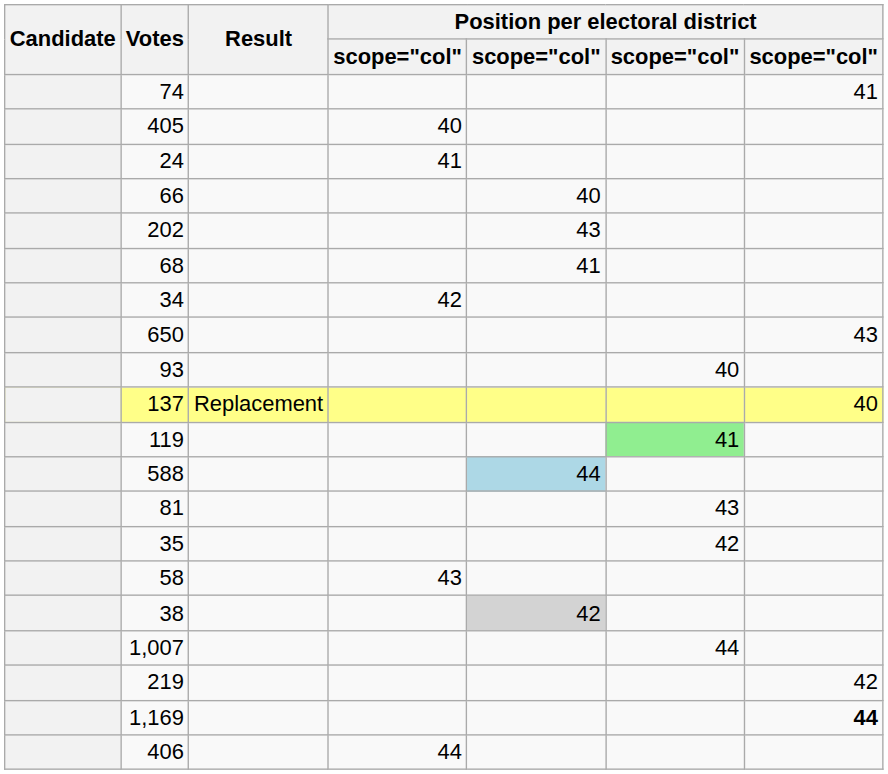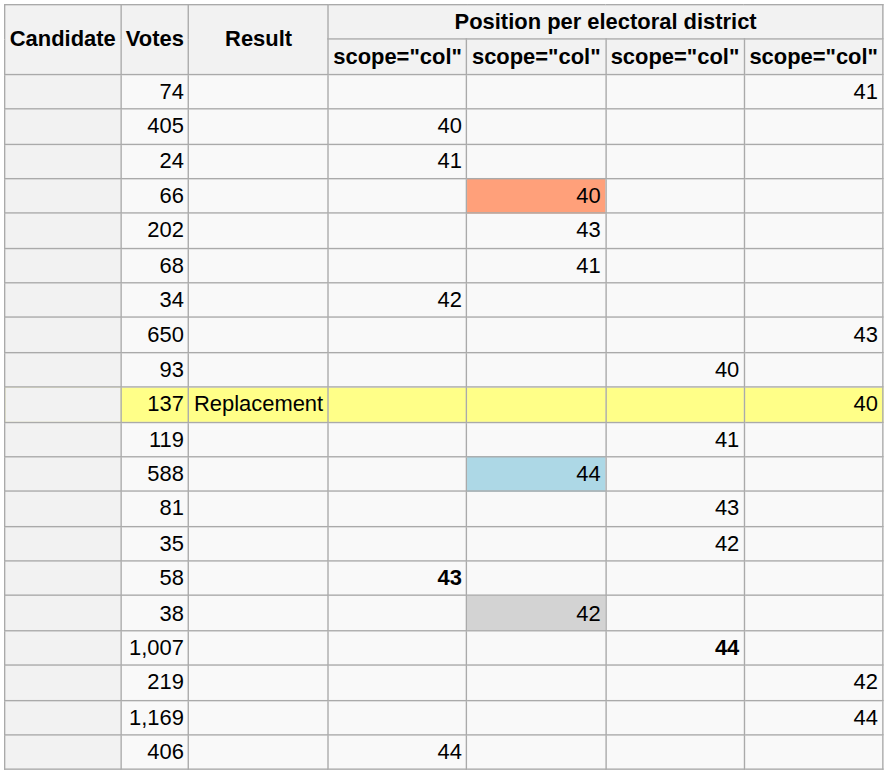(588, 195) no background -> (588, 195) lightsalmon background
(727, 439) lightgreen background -> (727, 439) no background
(450, 578) normal -> (450, 578) bold
(727, 647) normal -> (727, 647) bold
(866, 717) bold -> (866, 717) normal
